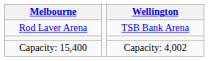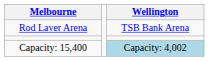(155, 48) no background -> (155, 48) lightblue background
